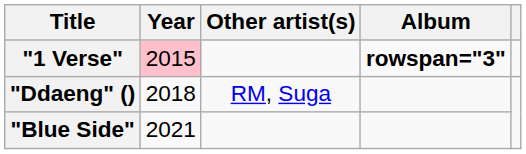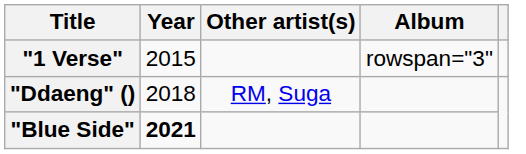(171, 58) pink background -> (171, 58) no background
(436, 58) bold -> (429, 58) normal
(171, 129) normal -> (171, 129) bold
